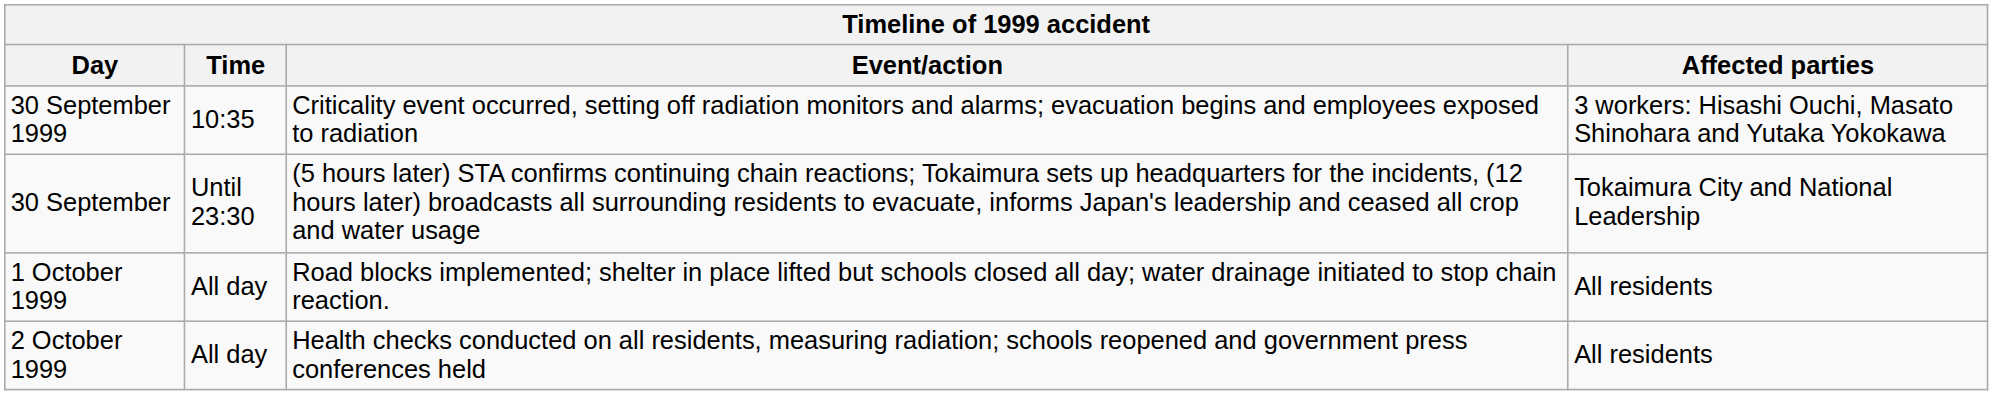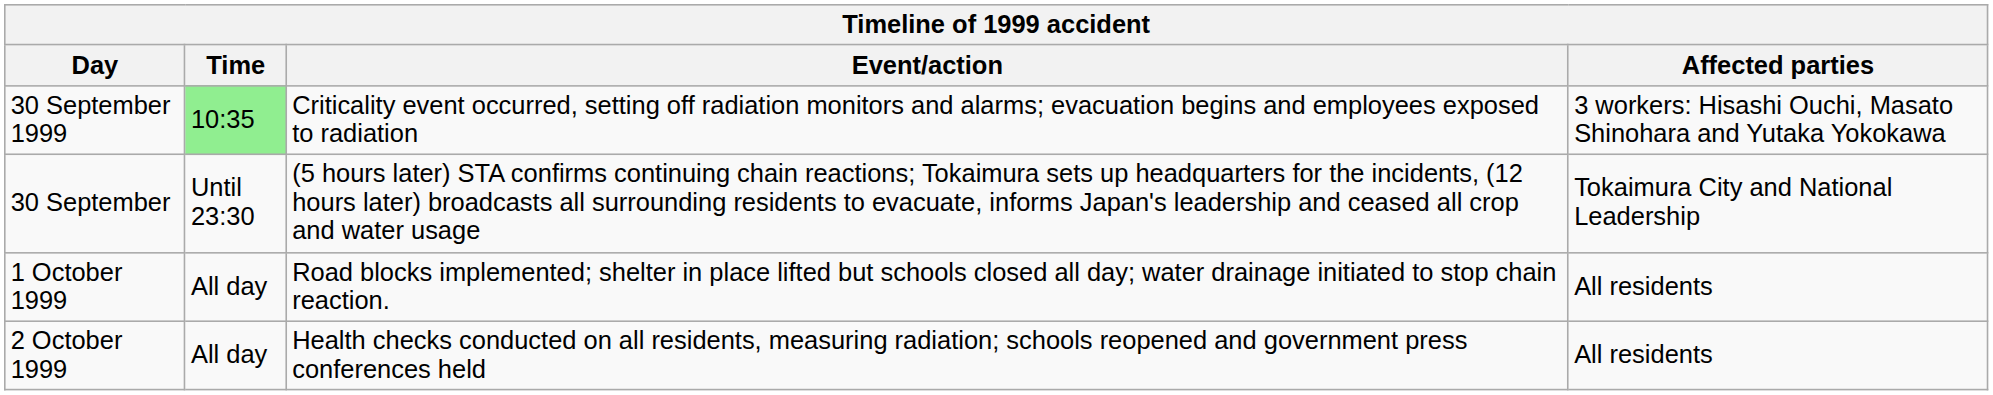(223, 119) no background -> (223, 119) lightgreen background
